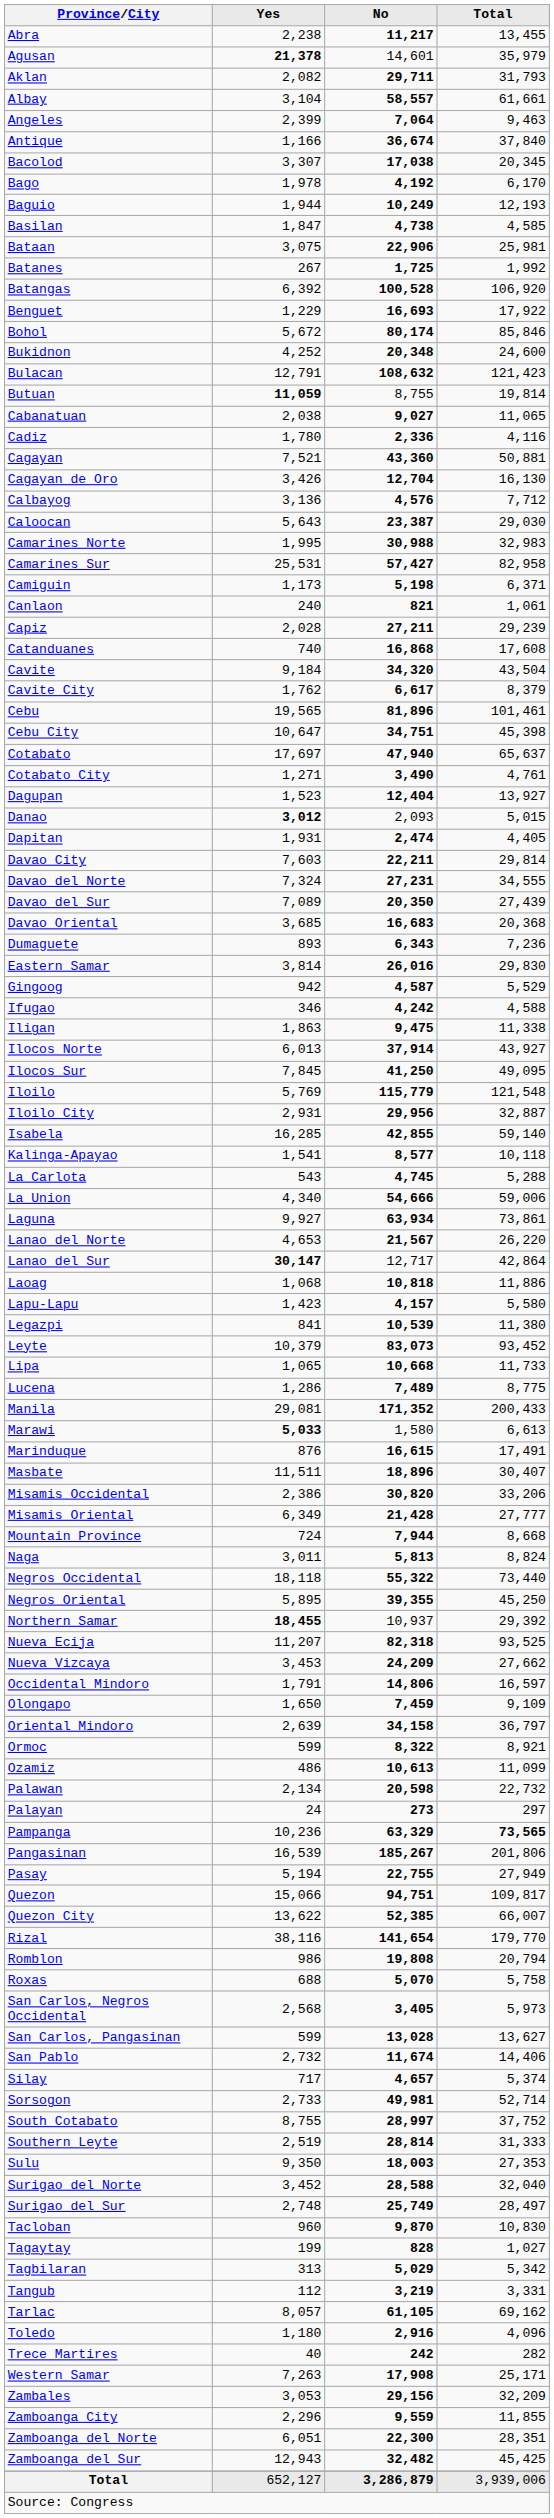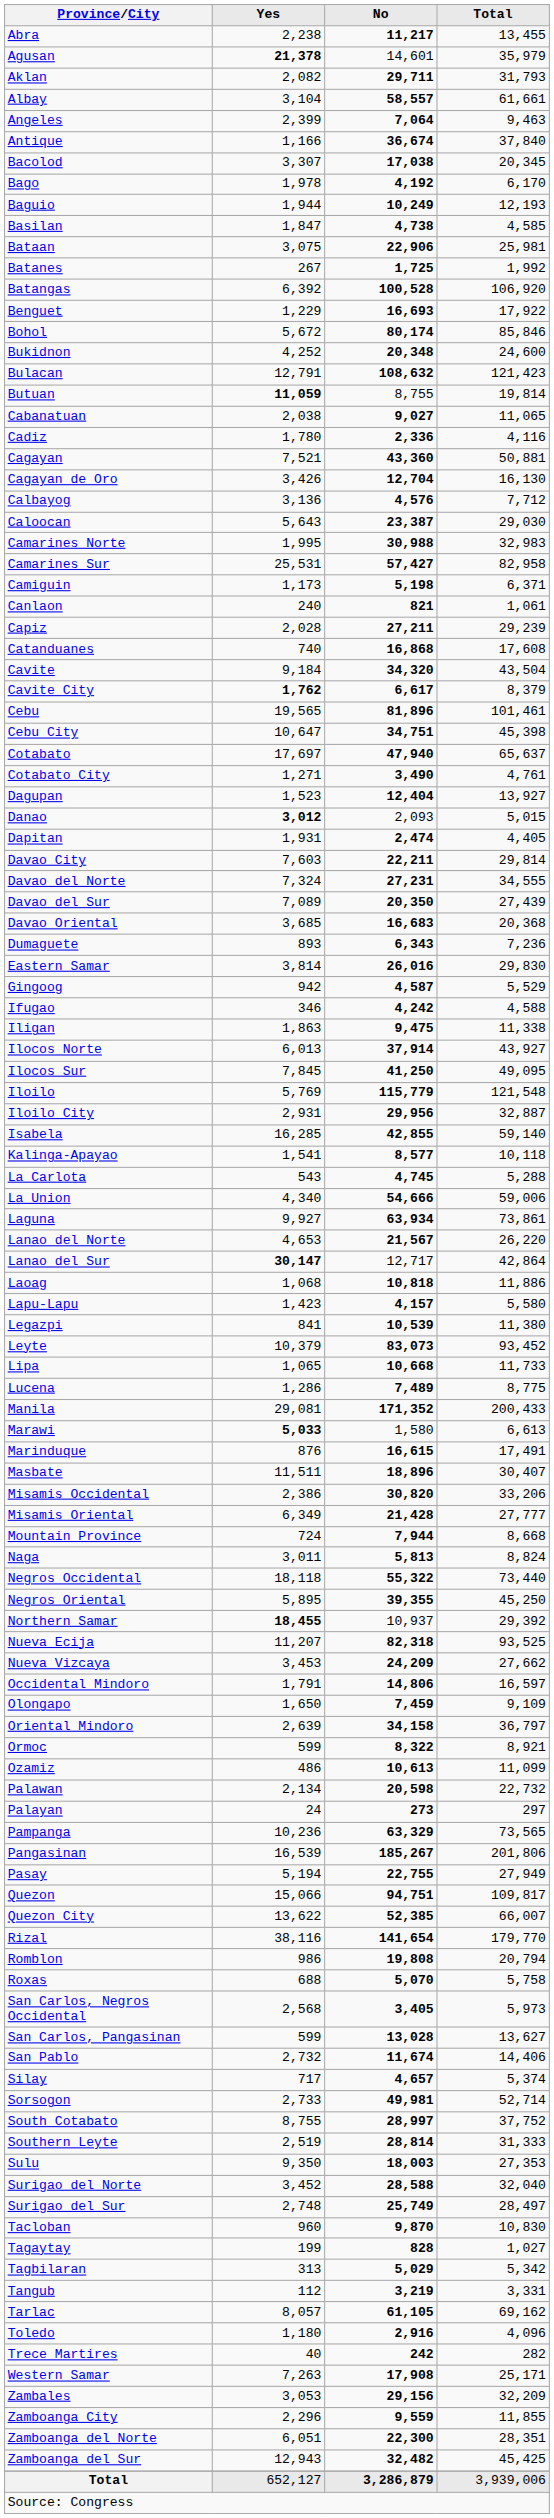(302, 692) normal -> (302, 692) bold
(522, 1833) bold -> (522, 1833) normal
